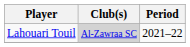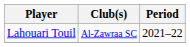(109, 34) lightgrey background -> (109, 34) no background
